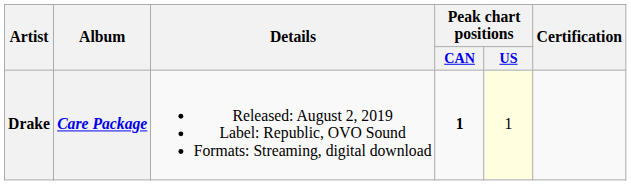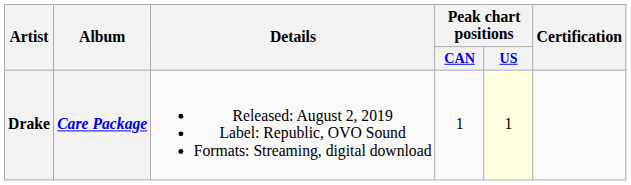(460, 124) bold -> (460, 124) normal
